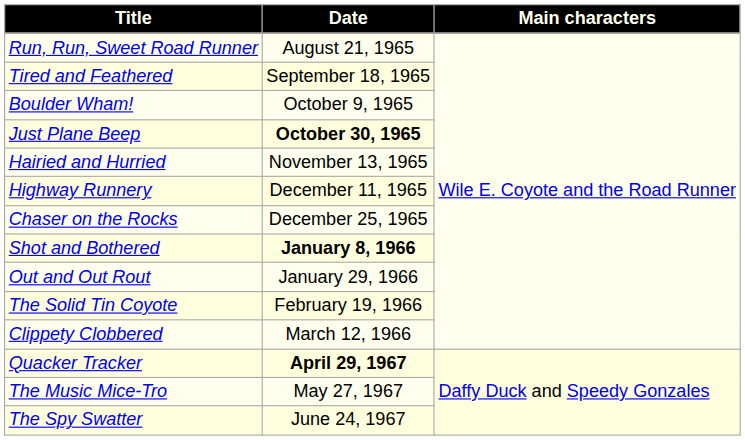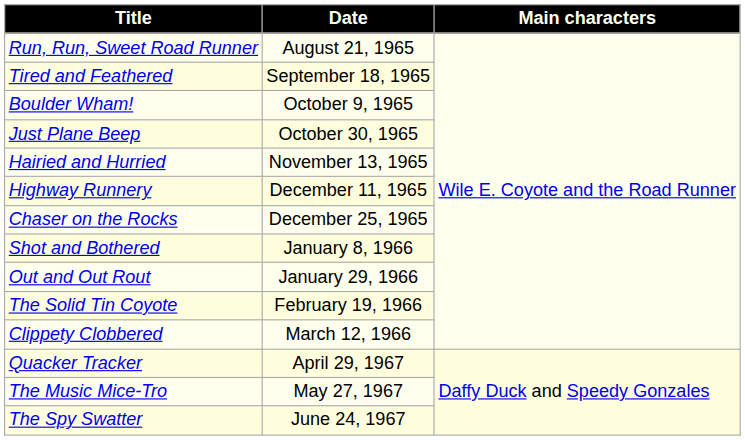(348, 133) bold -> (348, 133) normal
(348, 248) bold -> (348, 248) normal
(348, 362) bold -> (348, 362) normal
